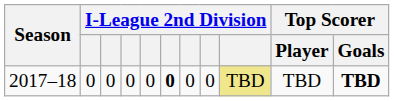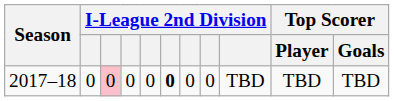(110, 80) no background -> (110, 80) pink background
(245, 80) khaki background -> (245, 80) no background
(361, 80) bold -> (361, 80) normal
